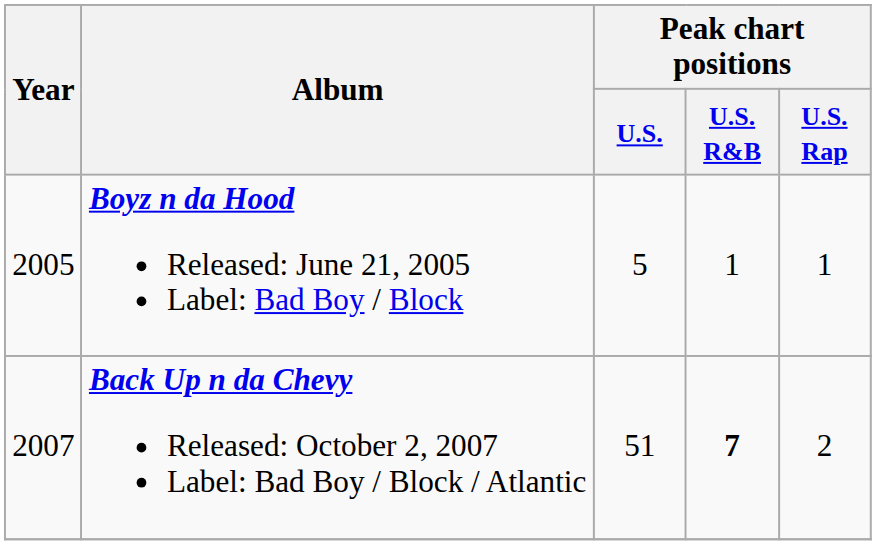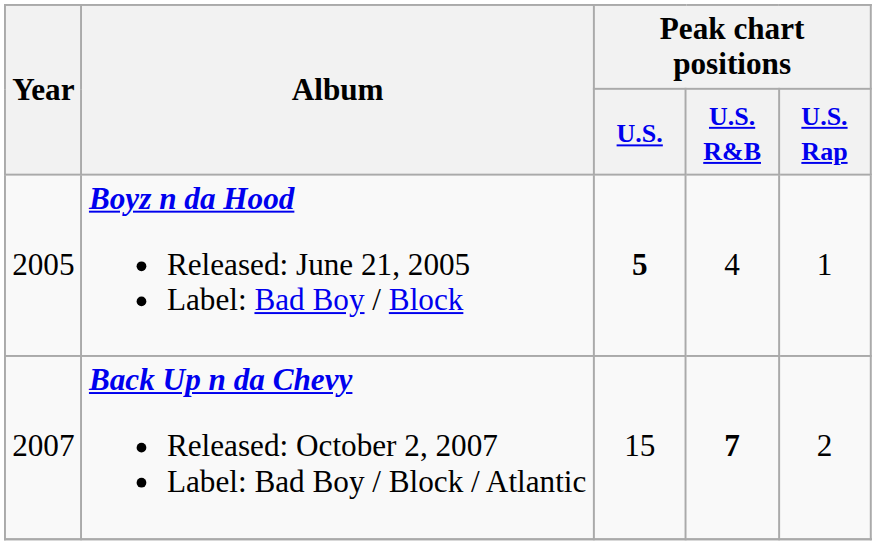(640, 264) normal -> (640, 264) bold
(732, 264) 1 -> (732, 264) 4
(640, 446) 51 -> (640, 446) 15
